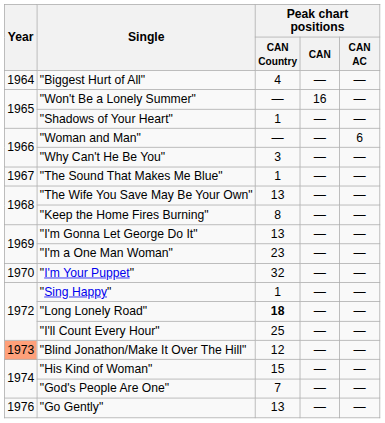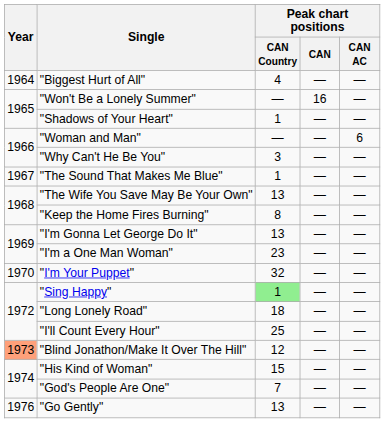(278, 292) no background -> (278, 292) lightgreen background
(278, 311) bold -> (278, 311) normal
